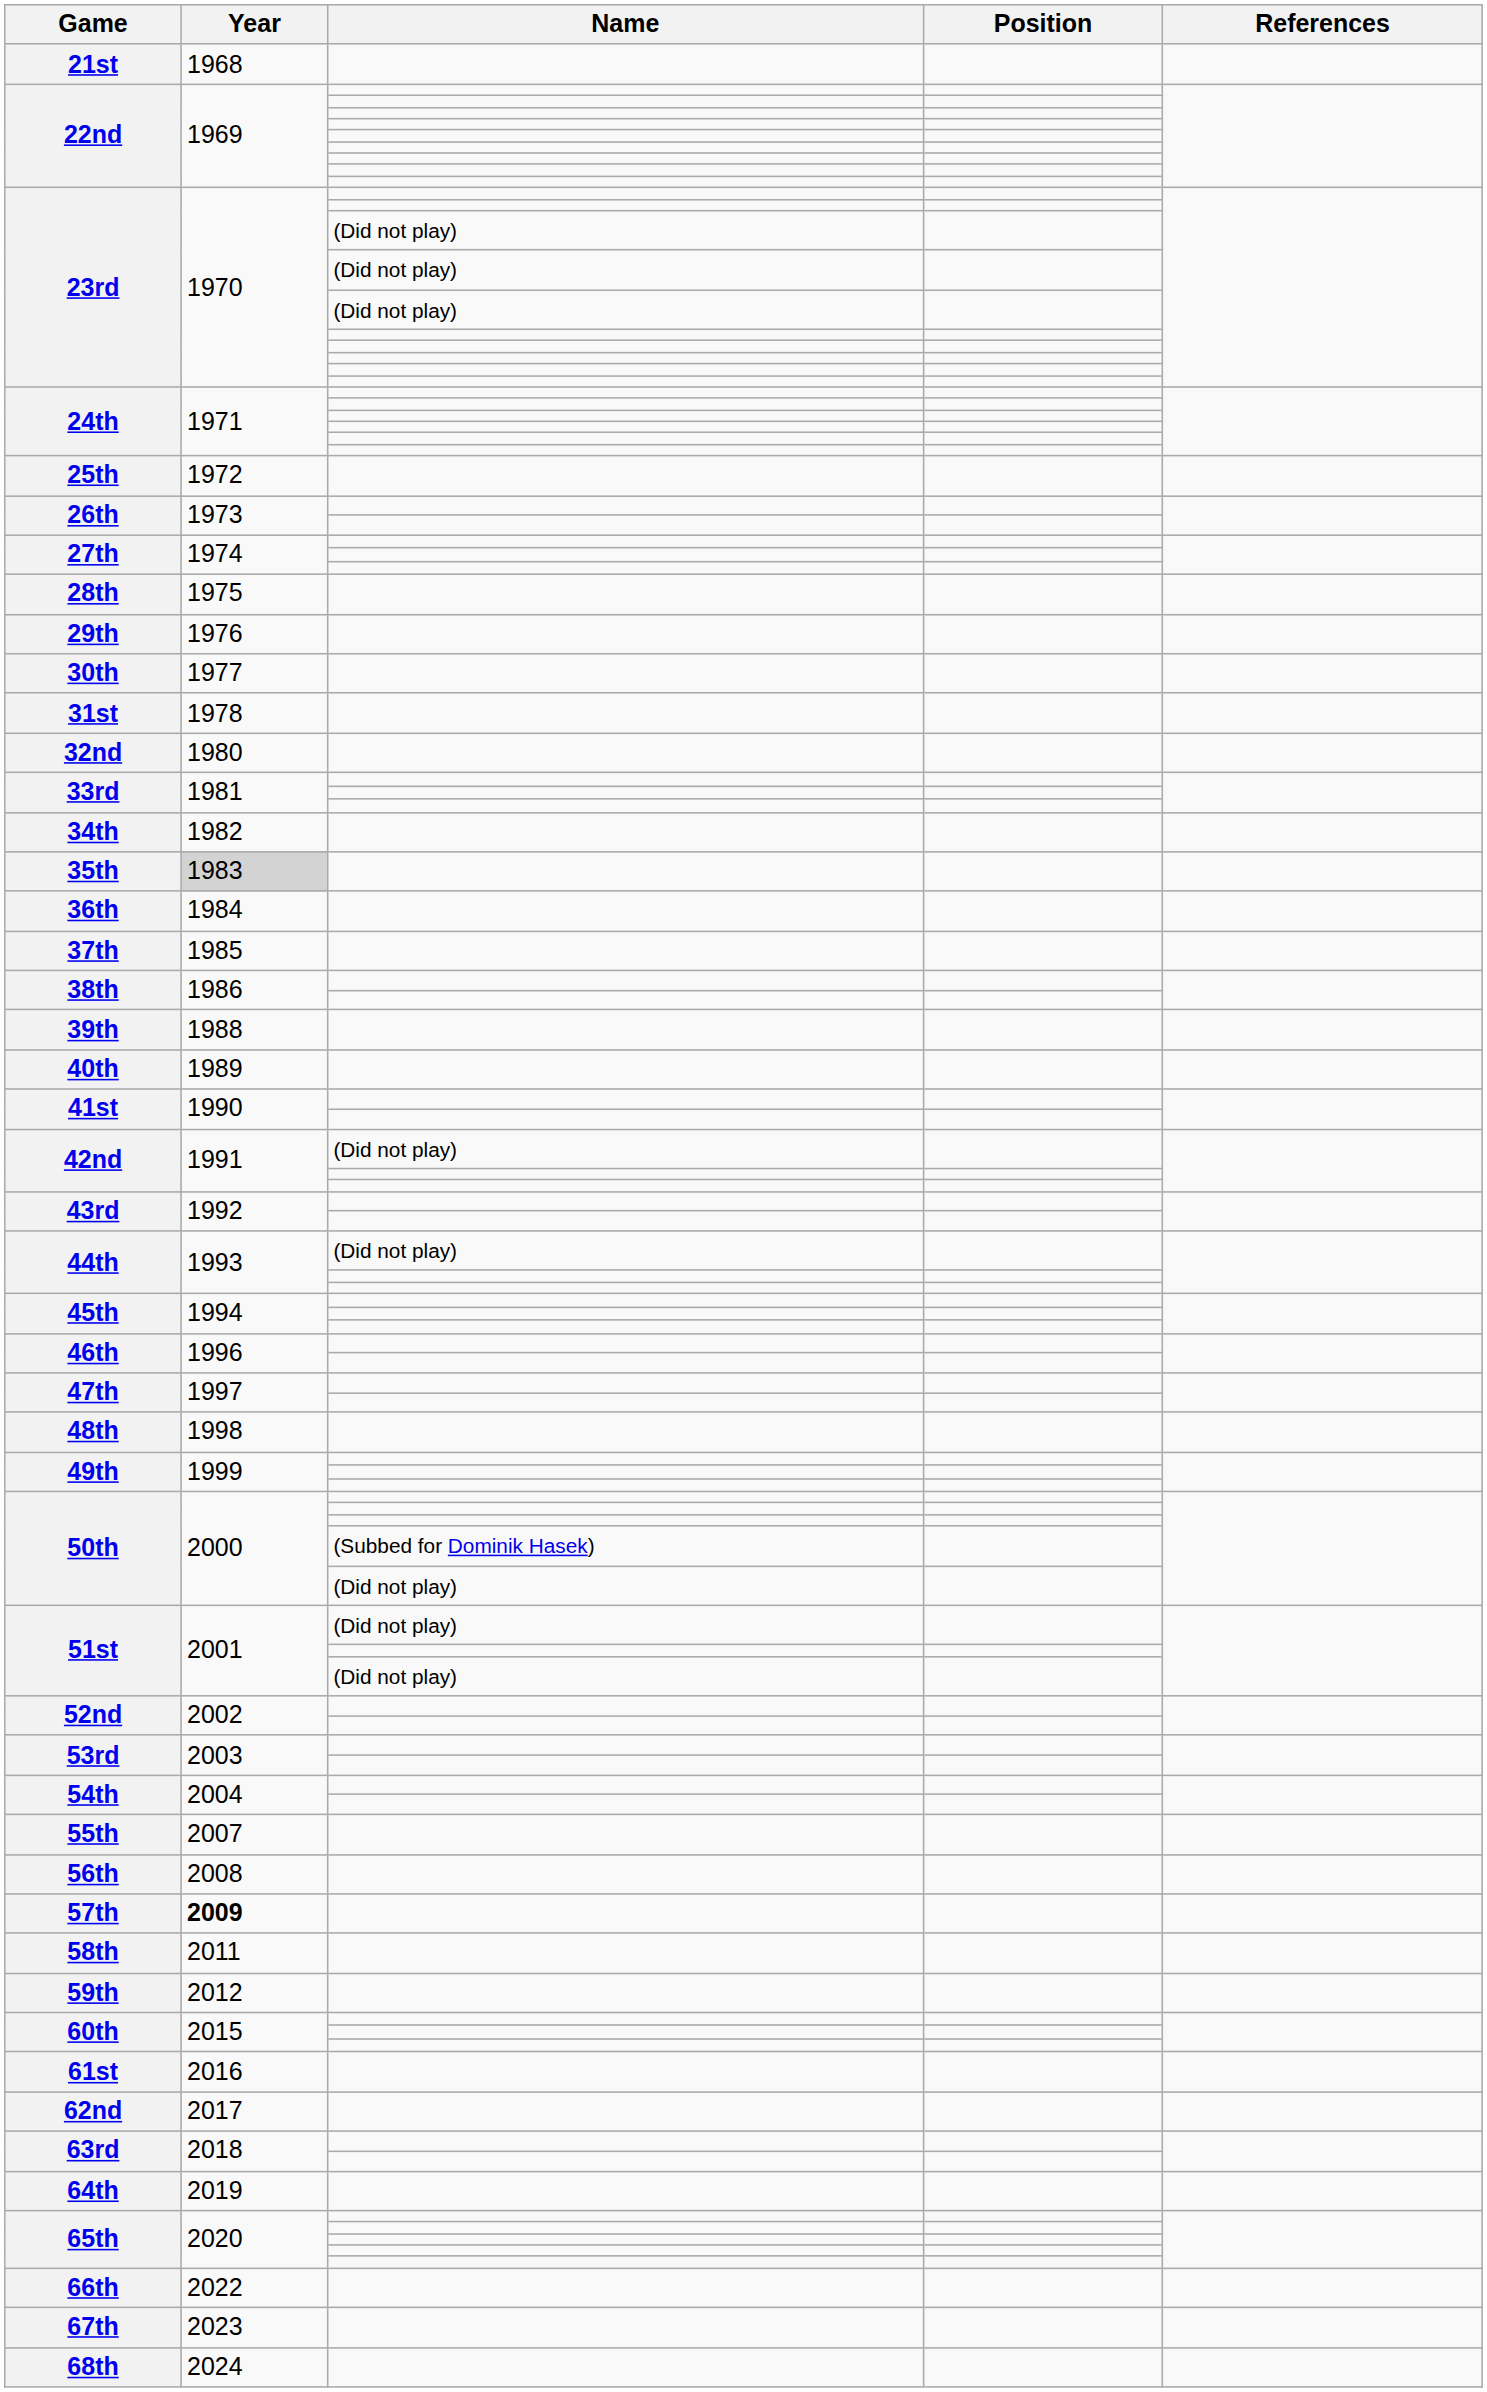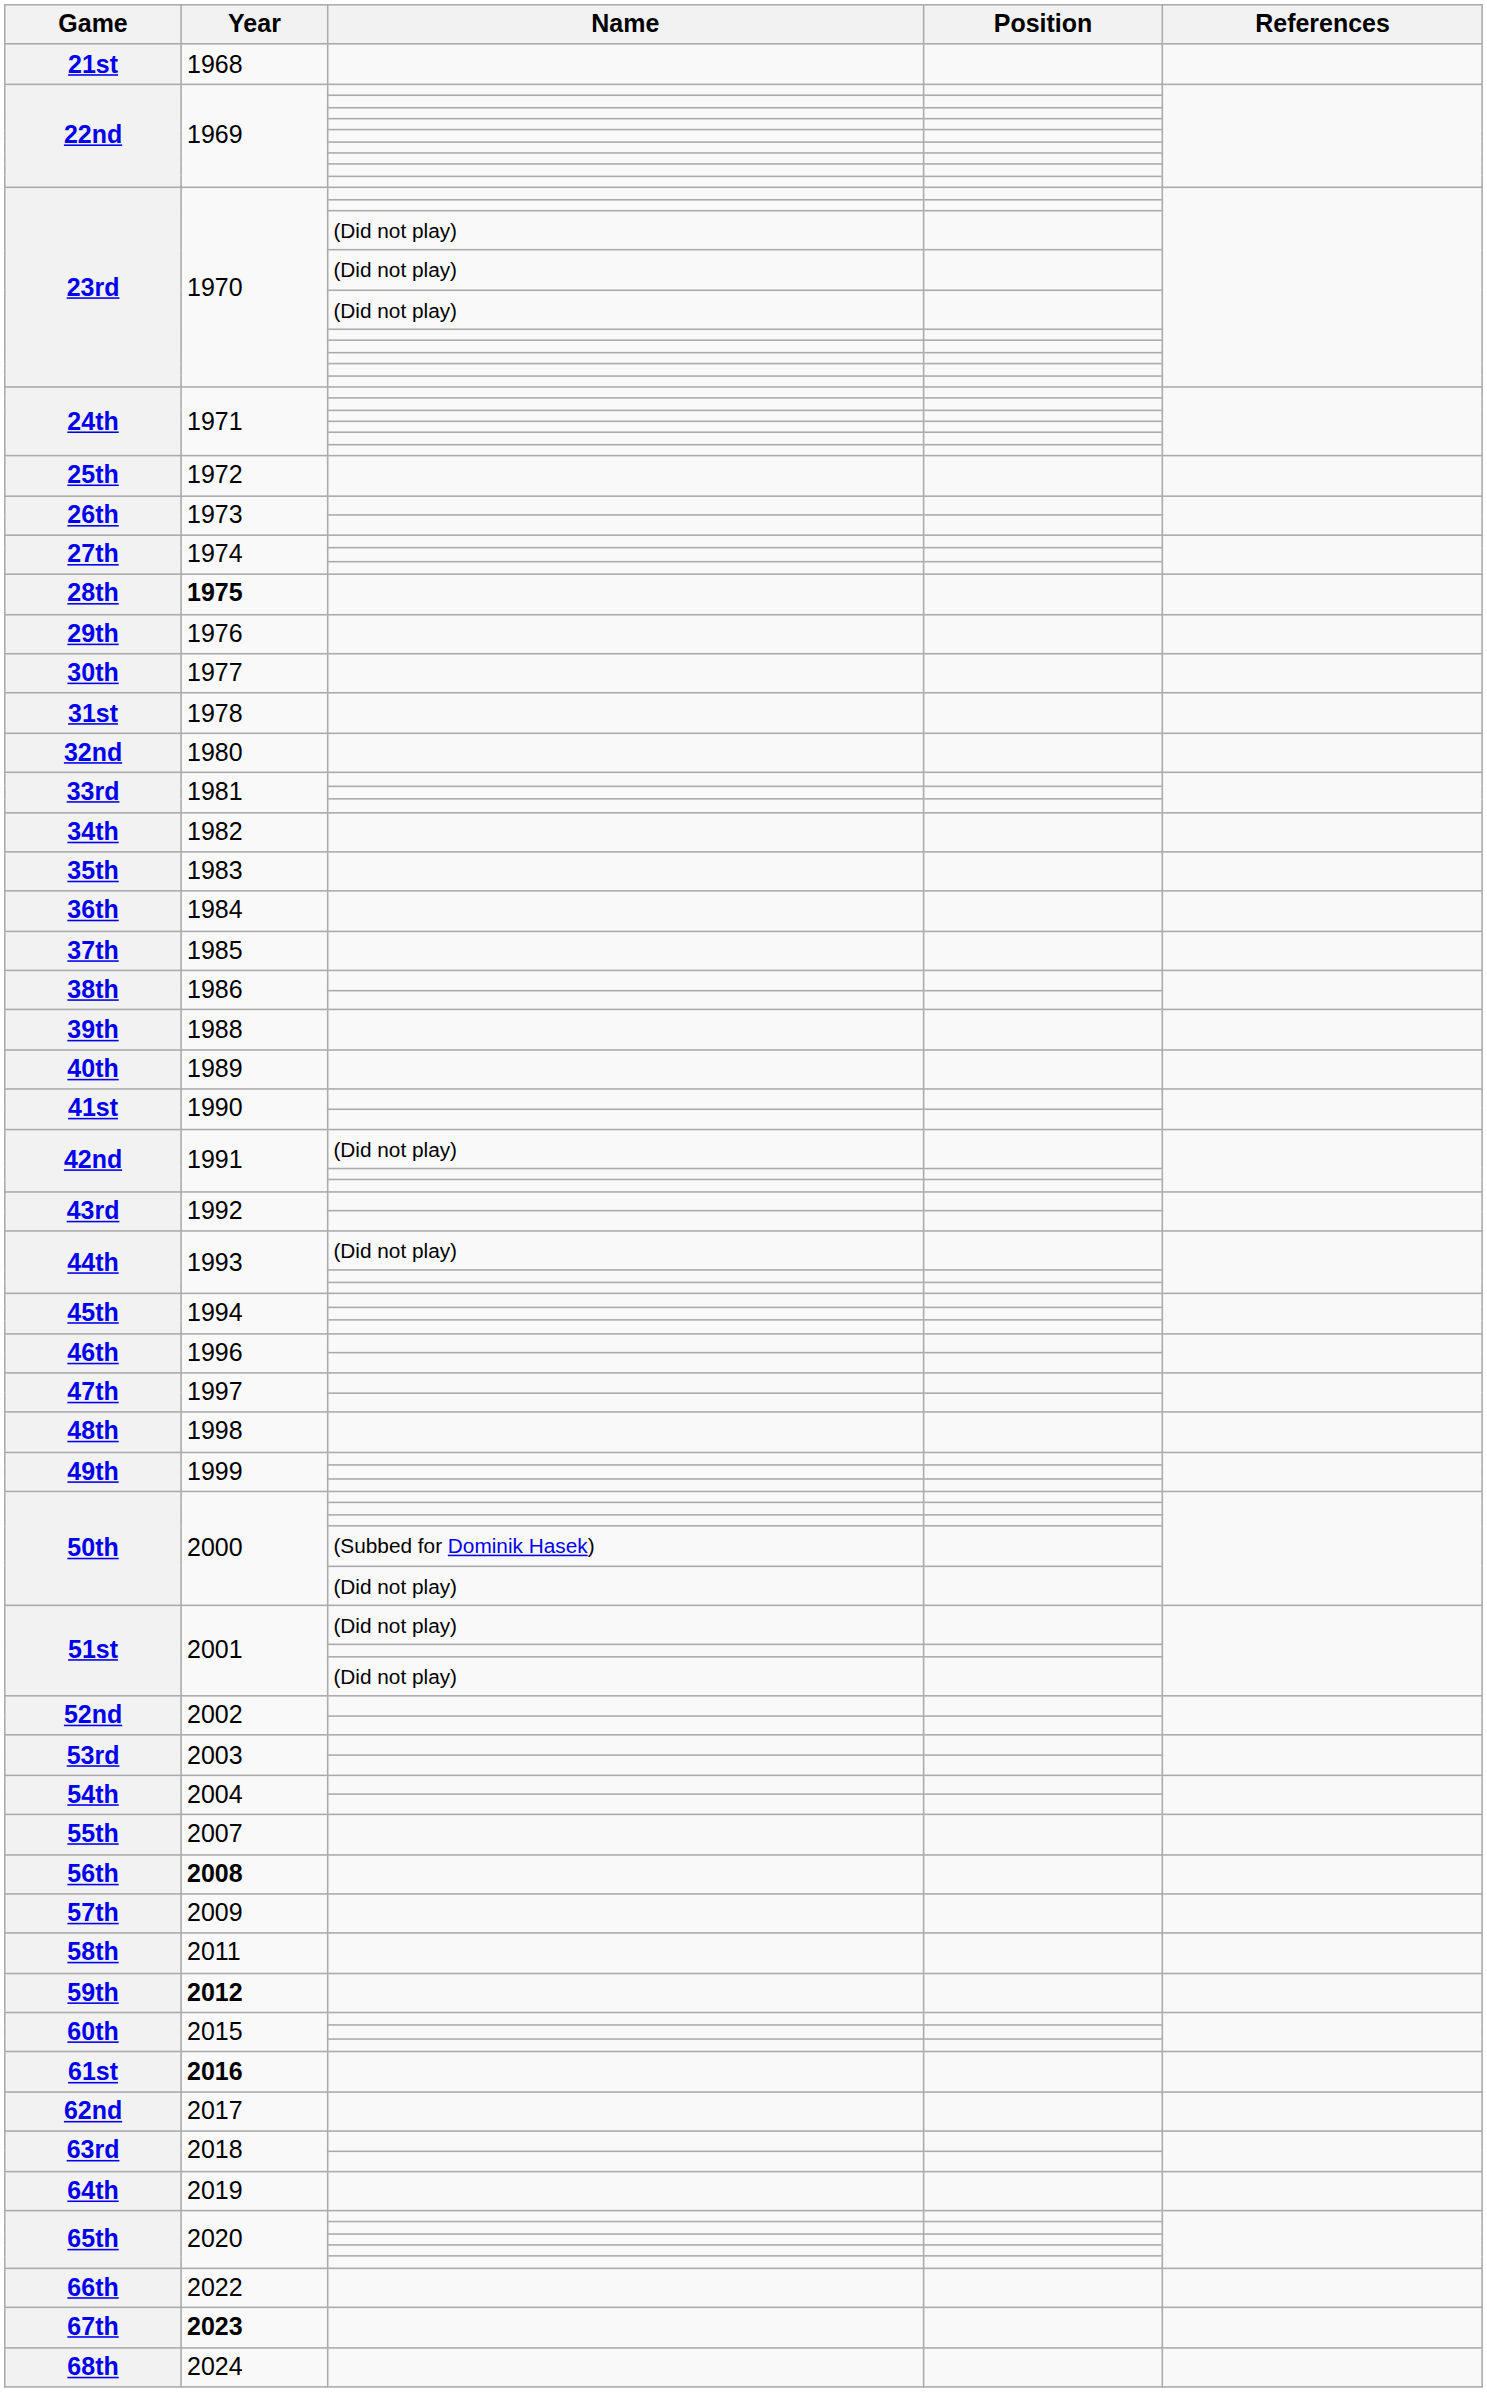(215, 594) normal -> (215, 594) bold
(215, 871) lightgrey background -> (215, 871) no background
(215, 1873) normal -> (215, 1873) bold
(215, 1913) bold -> (215, 1913) normal
(215, 1992) normal -> (215, 1992) bold
(215, 2071) normal -> (215, 2071) bold
(215, 2327) normal -> (215, 2327) bold
